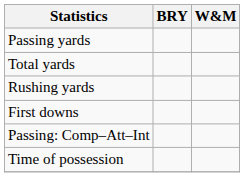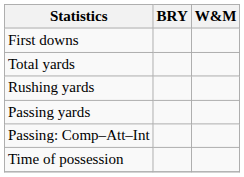rows swapped: (43, 111) <-> (49, 40)
